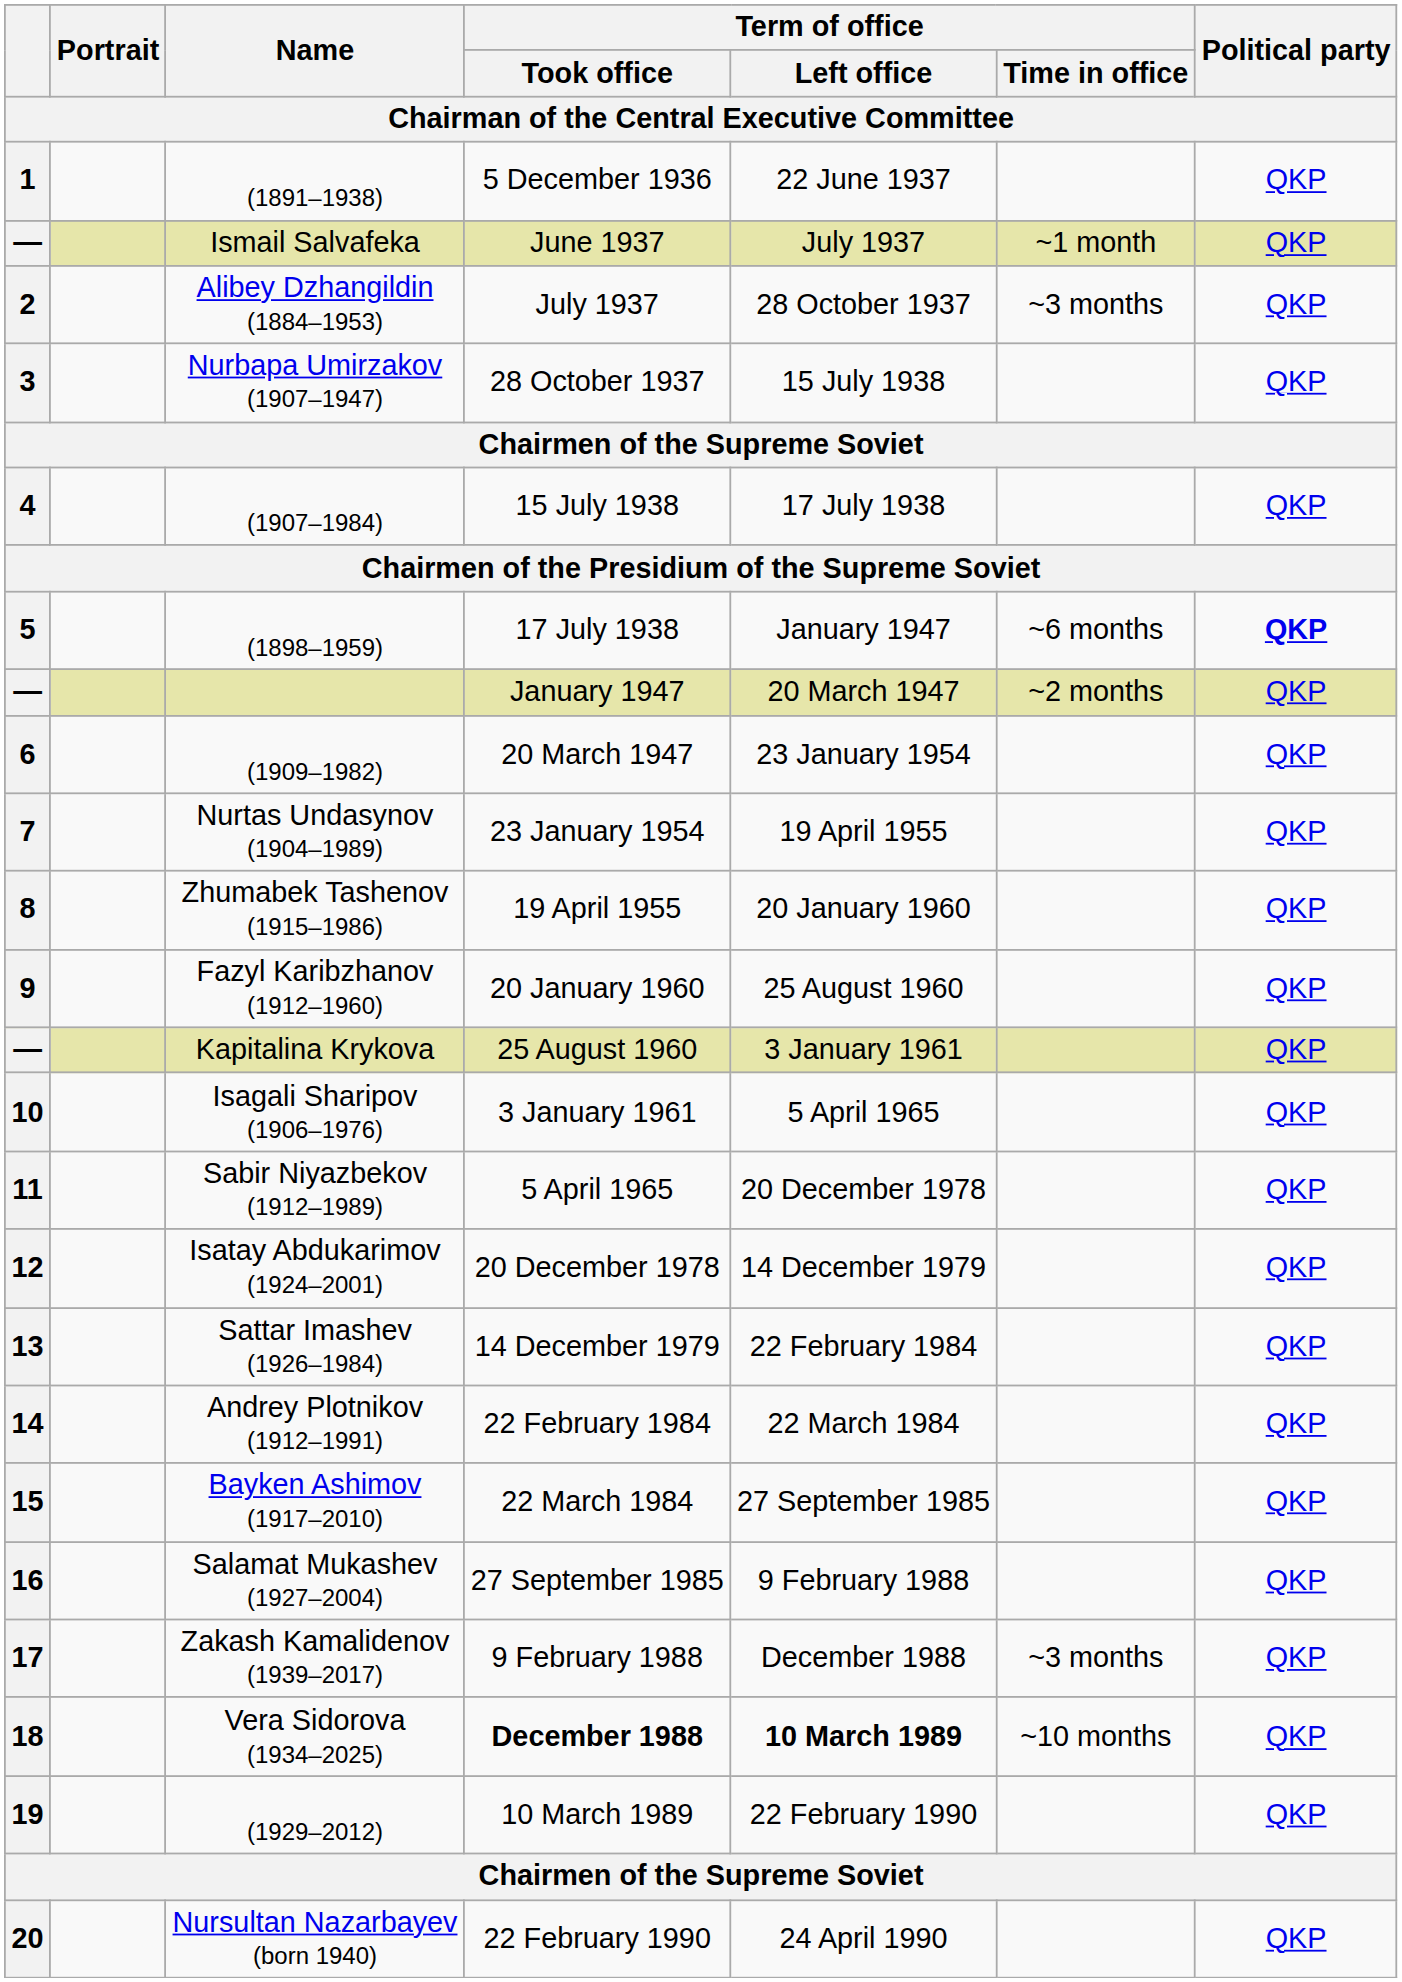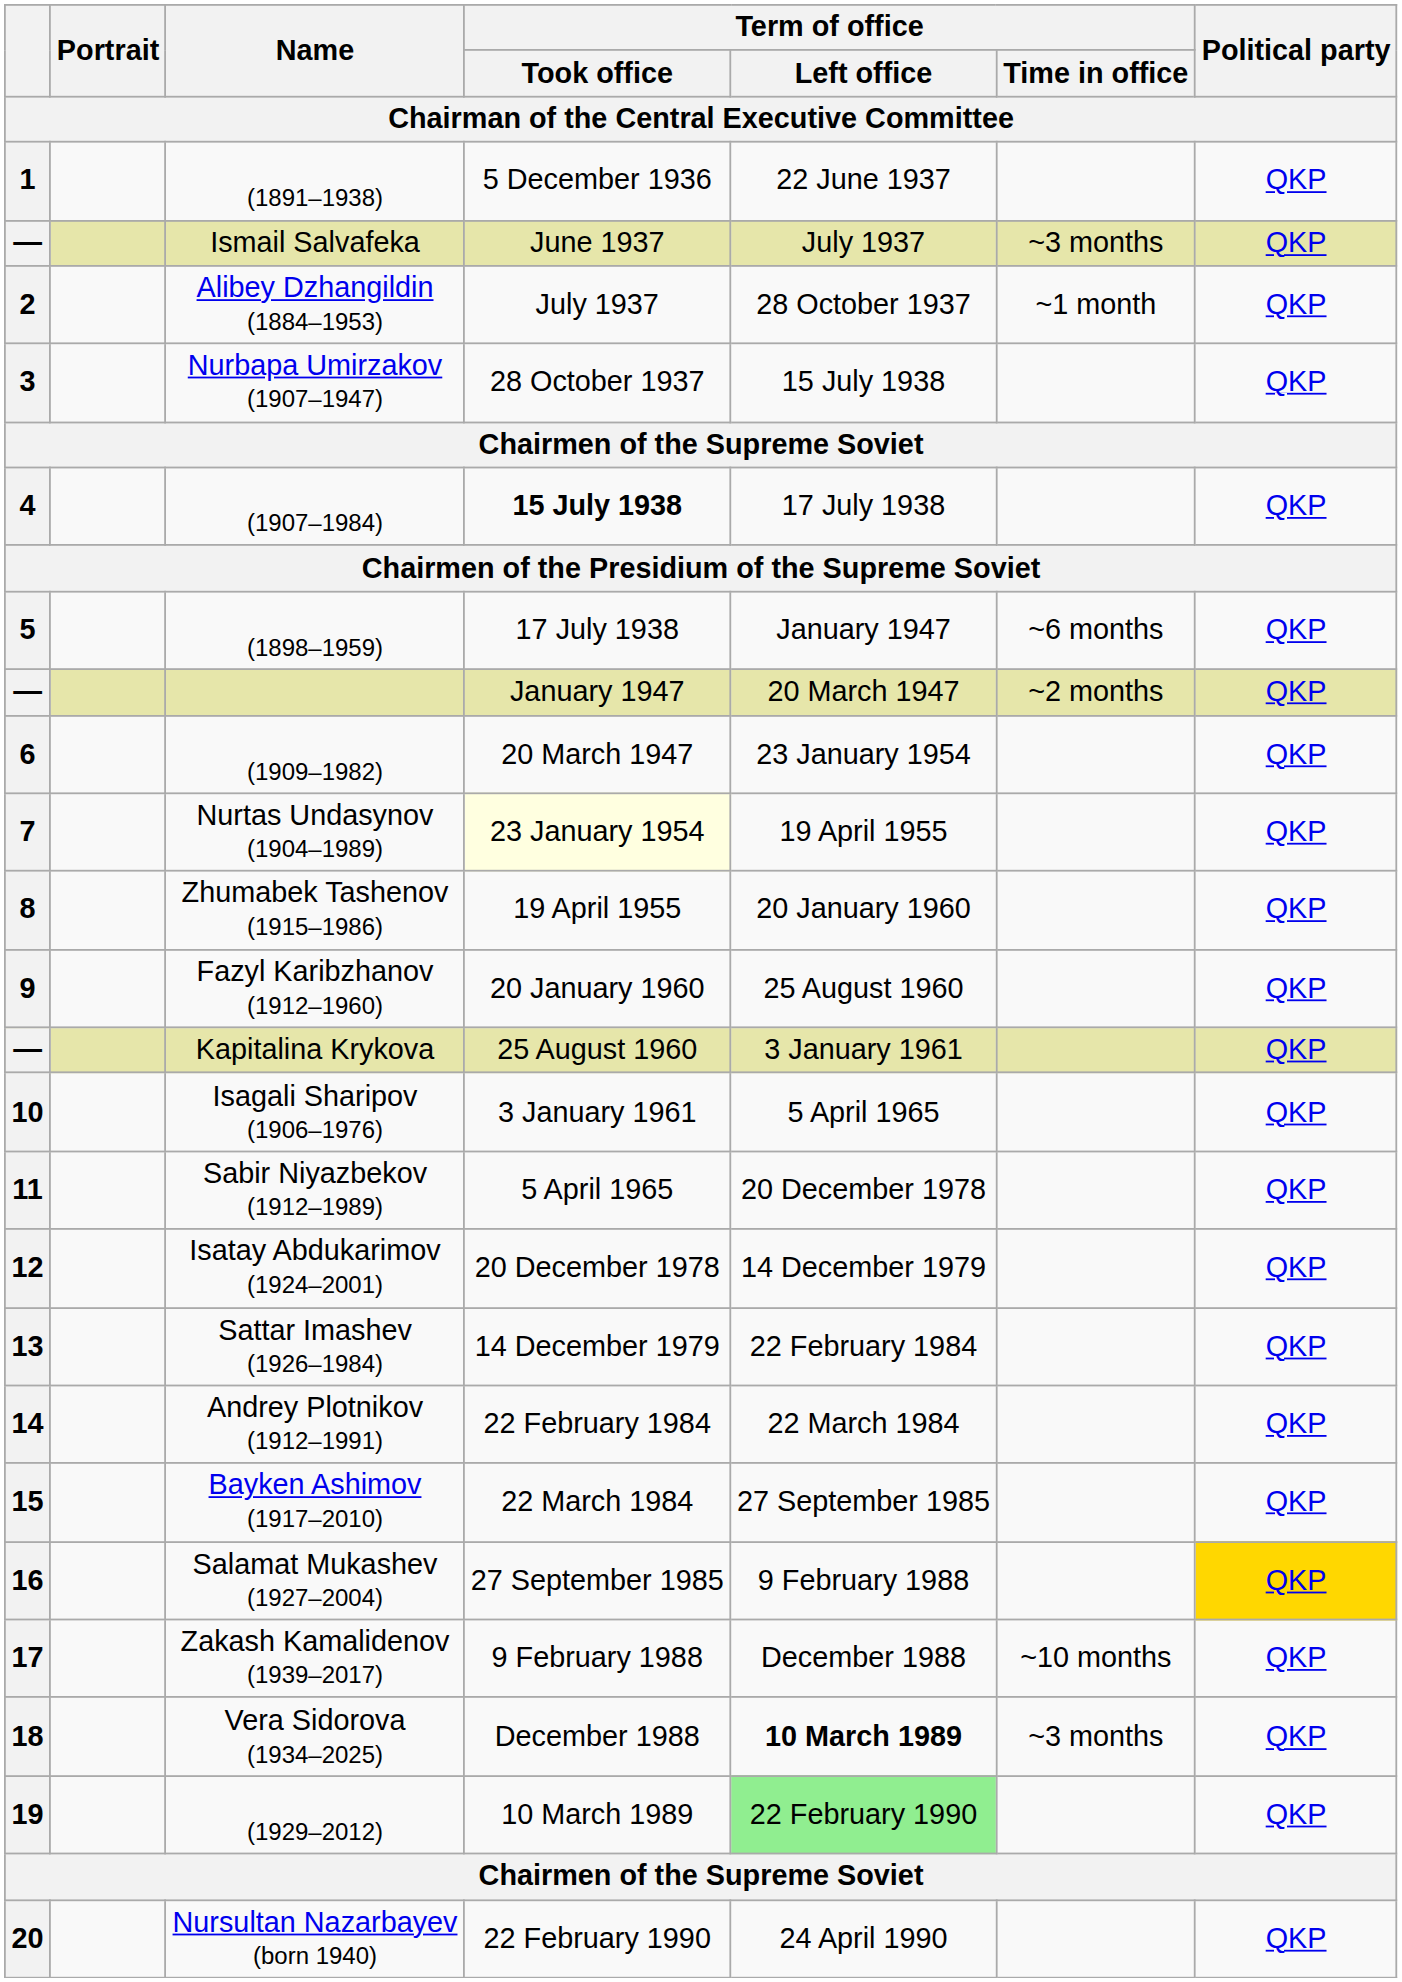(1096, 242) ~1 month -> (1096, 242) ~3 months
(1096, 304) ~3 months -> (1096, 304) ~1 month
(597, 506) normal -> (597, 506) bold
(1296, 629) bold -> (1296, 629) normal
(597, 831) no background -> (597, 831) lightyellow background
(1296, 1580) no background -> (1296, 1580) gold background
(1096, 1658) ~3 months -> (1096, 1658) ~10 months
(597, 1736) bold -> (597, 1736) normal
(1096, 1736) ~10 months -> (1096, 1736) ~3 months
(863, 1814) no background -> (863, 1814) lightgreen background
